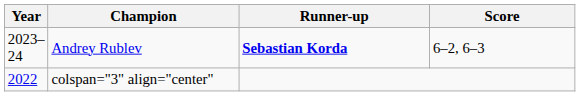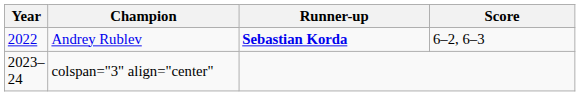(26, 47) 2023–24 -> (23, 39) 2022
(23, 79) 2022 -> (26, 71) 2023–24
